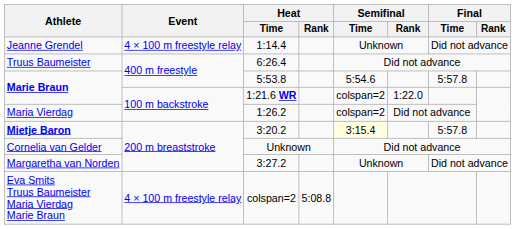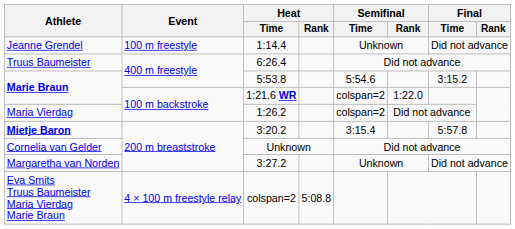(183, 46) 4 × 100 m freestyle relay -> (161, 46) 100 m freestyle
(452, 80) 5:57.8 -> (452, 80) 3:15.2
(361, 130) lightyellow background -> (361, 130) no background
